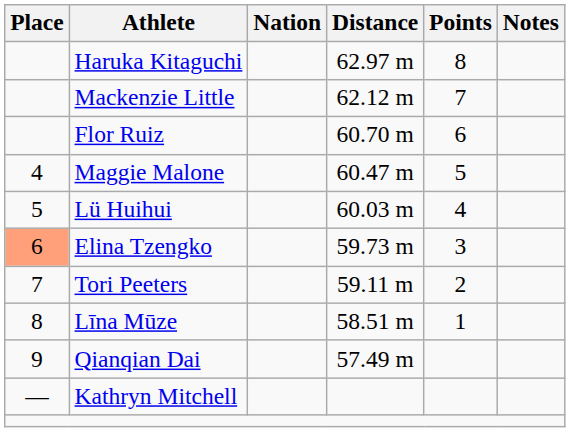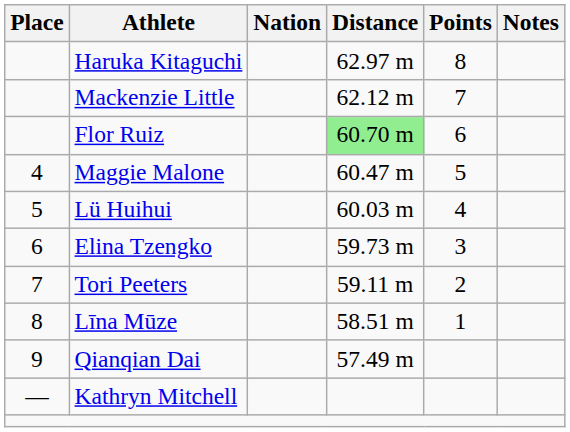(375, 135) no background -> (375, 135) lightgreen background
(37, 246) lightsalmon background -> (37, 246) no background
